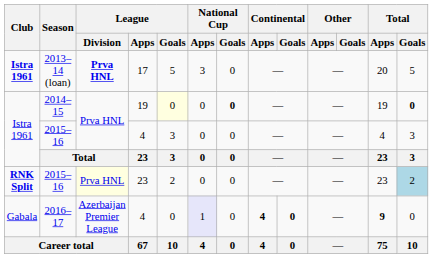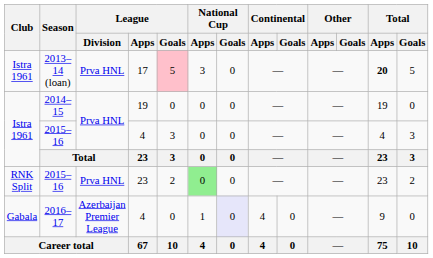(22, 71) bold -> (22, 71) normal
(102, 71) bold -> (102, 71) normal
(172, 71) no background -> (172, 71) pink background
(382, 71) normal -> (382, 71) bold
(172, 106) lightyellow background -> (172, 106) no background
(232, 106) bold -> (232, 106) normal
(412, 106) bold -> (412, 106) normal
(22, 181) bold -> (22, 181) normal
(102, 181) lightyellow background -> (102, 181) no background
(202, 181) no background -> (202, 181) lightgreen background
(412, 181) lightblue background -> (412, 181) no background
(202, 216) lavender background -> (202, 216) no background
(232, 216) no background -> (232, 216) lavender background
(262, 216) bold -> (262, 216) normal
(292, 216) bold -> (292, 216) normal
(382, 216) bold -> (382, 216) normal
